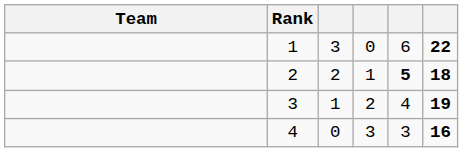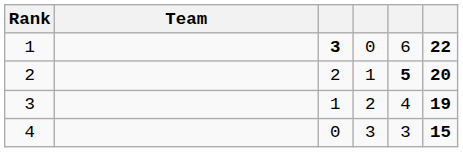columns swapped: (293, 19) <-> (136, 19)
(335, 47) normal -> (335, 47) bold
(440, 76) 18 -> (440, 76) 20
(440, 132) 16 -> (440, 132) 15
